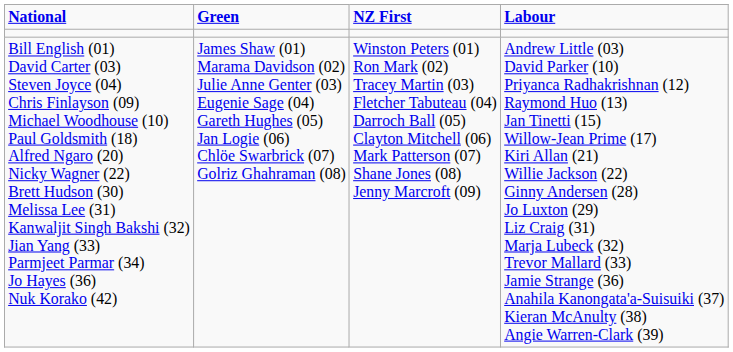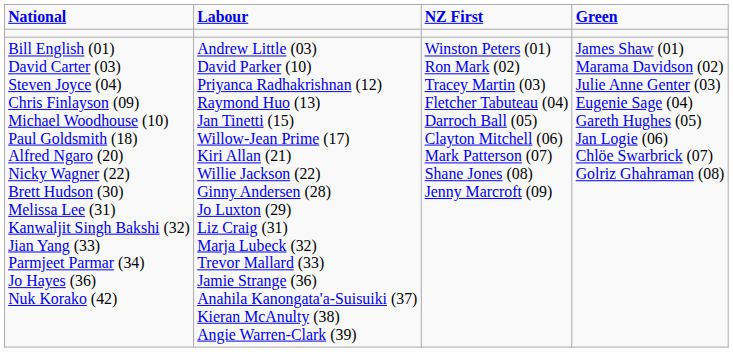columns swapped: (530, 17) <-> (218, 17)
